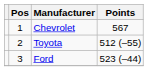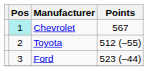(20, 28) no background -> (20, 28) paleturquoise background
